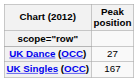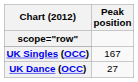rows swapped: (48, 54) <-> (48, 69)
